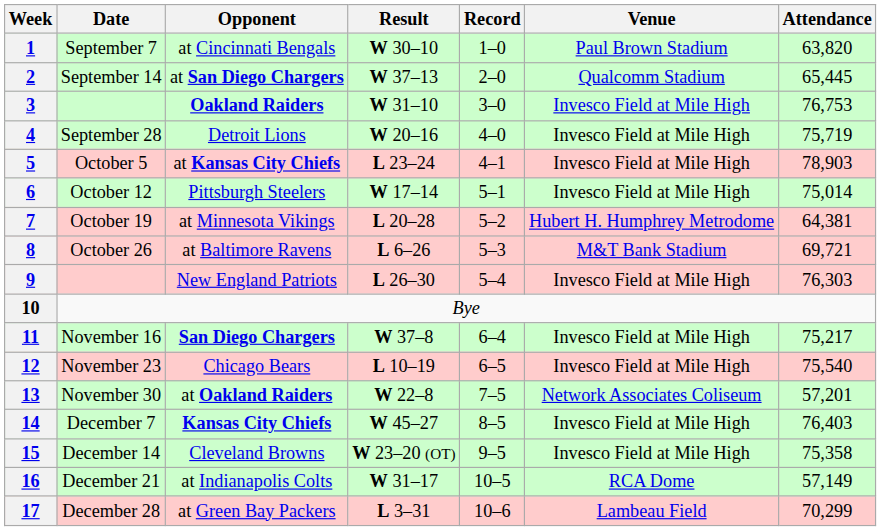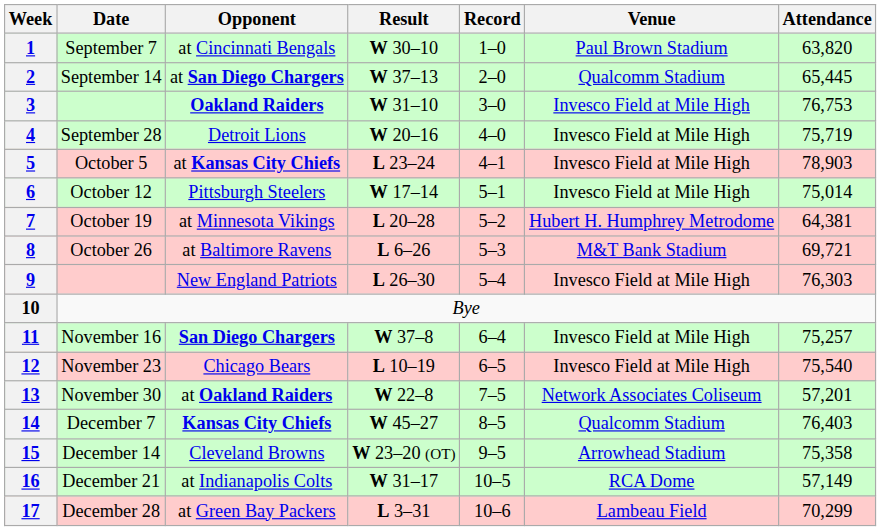(827, 337) 75,217 -> (827, 337) 75,257
(652, 423) Invesco Field at Mile High -> (652, 423) Qualcomm Stadium
(652, 452) Invesco Field at Mile High -> (652, 452) Arrowhead Stadium
